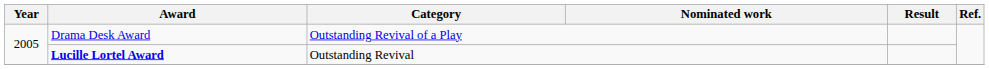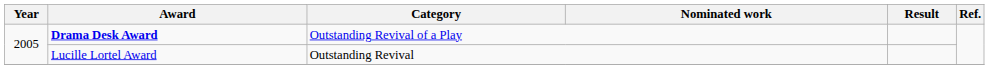(101, 34) normal -> (104, 34) bold
(107, 54) bold -> (104, 54) normal
